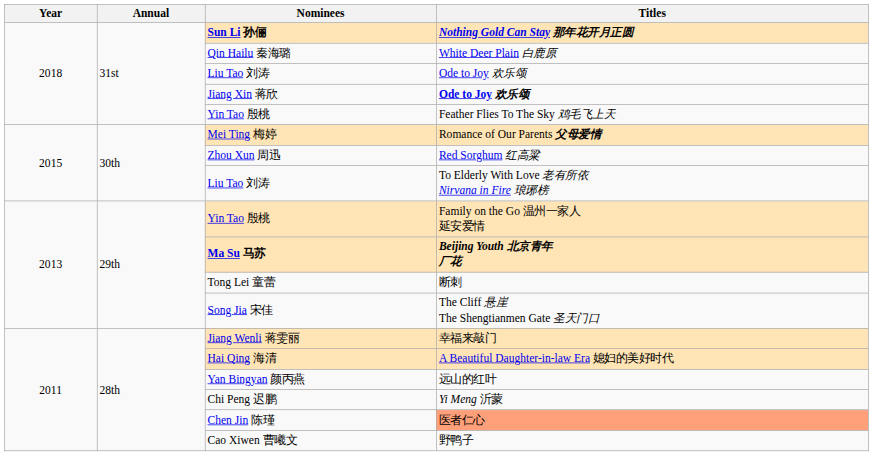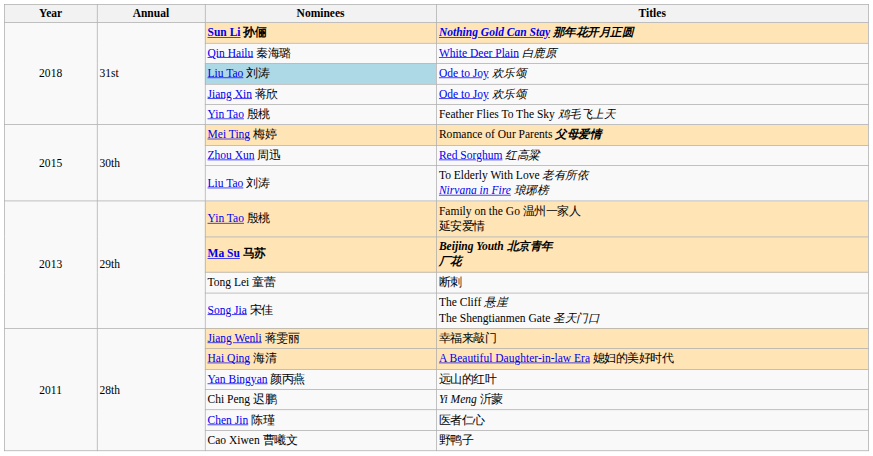(238, 73) no background -> (238, 73) lightblue background
(484, 93) bold -> (483, 93) normal
(462, 419) lightsalmon background -> (462, 419) no background
